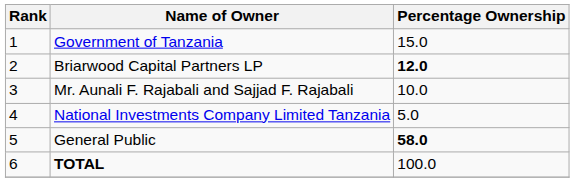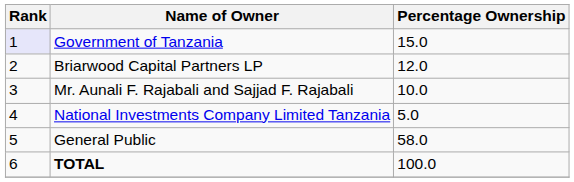(13, 41) no background -> (13, 41) lavender background
(412, 66) bold -> (412, 66) normal
(412, 139) bold -> (412, 139) normal
